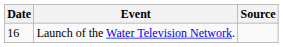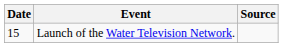(13, 33) 16 -> (13, 33) 15
